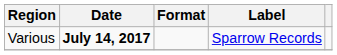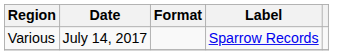(106, 38) bold -> (105, 38) normal
